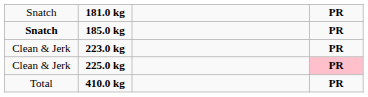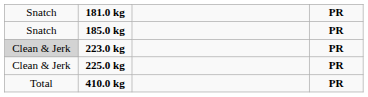(41, 30) bold -> (41, 30) normal
(41, 48) no background -> (41, 48) lightgrey background
(336, 65) pink background -> (336, 65) no background
